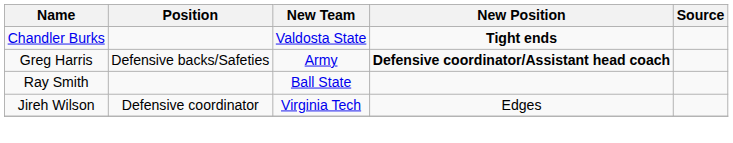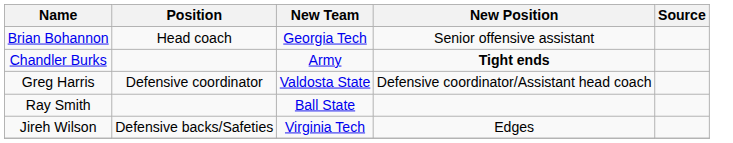+ row: (58, 37)
(321, 37) Valdosta State -> (325, 60) Army
(190, 60) Defensive backs/Safeties -> (194, 82) Defensive coordinator
(321, 60) Army -> (325, 82) Valdosta State
(522, 60) bold -> (514, 82) normal
(190, 104) Defensive coordinator -> (194, 127) Defensive backs/Safeties
